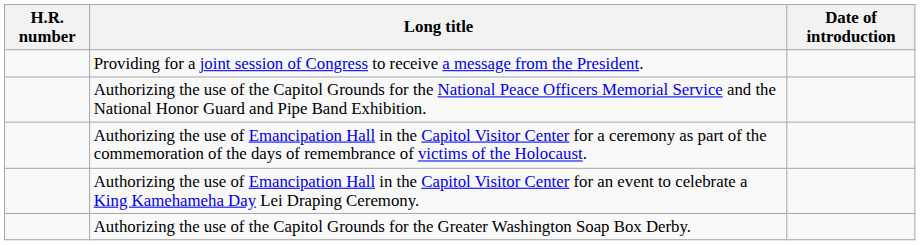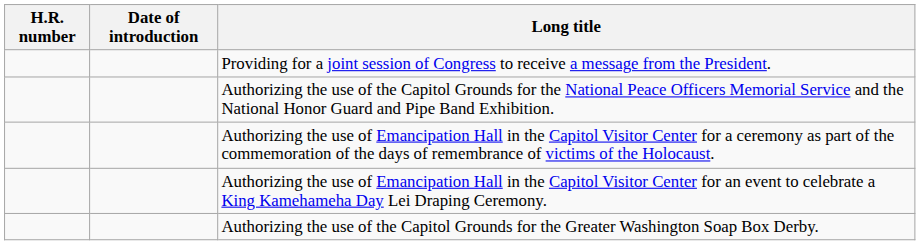columns swapped: (851, 27) <-> (439, 27)
